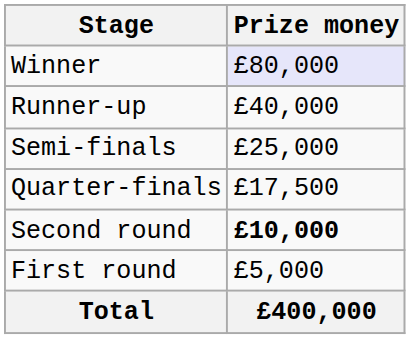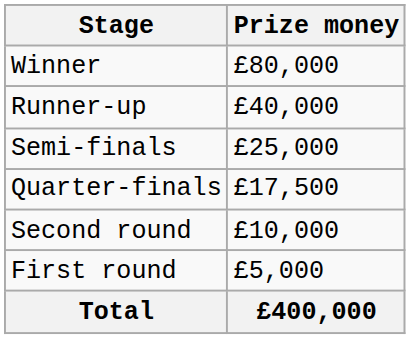(286, 66) lavender background -> (286, 66) no background
(286, 230) bold -> (286, 230) normal
